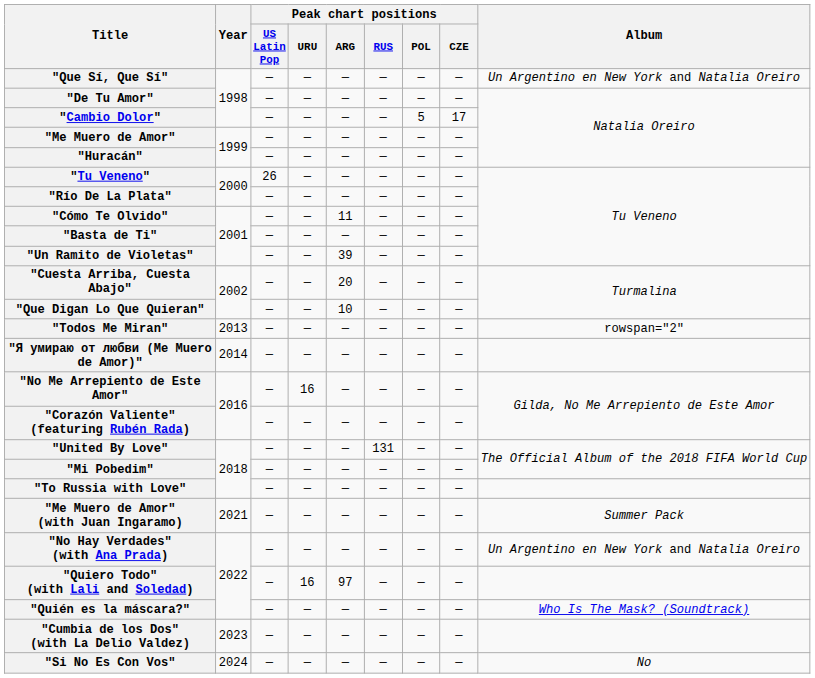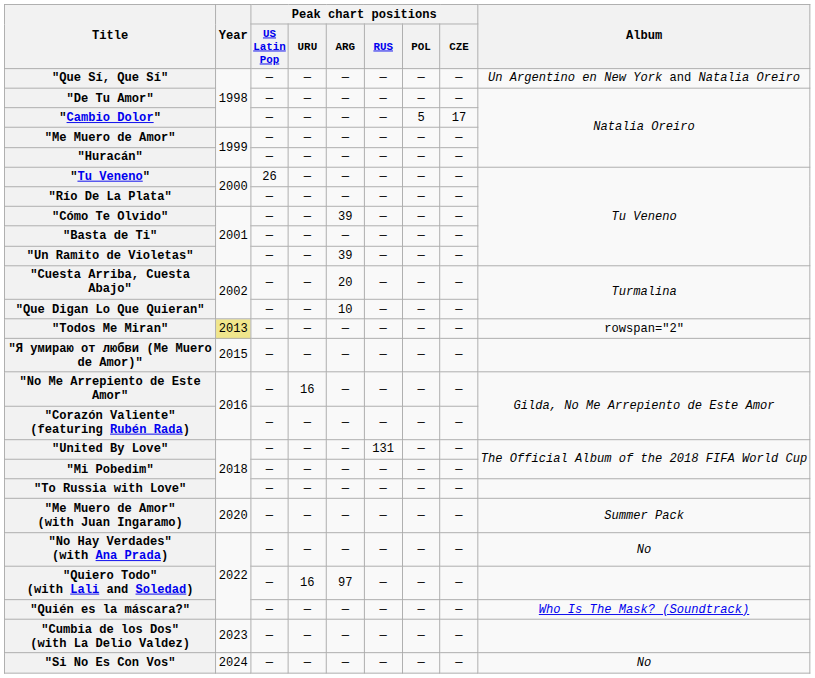(345, 216) 11 -> (345, 216) 39
(233, 329) no background -> (233, 329) khaki background
(233, 355) 2014 -> (233, 355) 2015
(233, 516) 2021 -> (233, 516) 2020
(644, 549) Un Argentino en New York and Natalia Oreiro -> (644, 549) No
